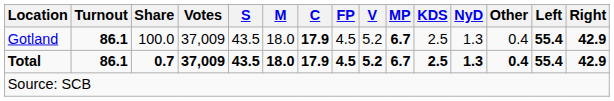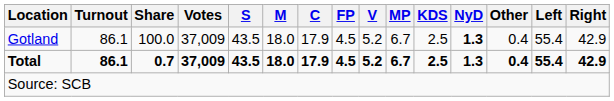(114, 38) bold -> (114, 38) normal
(315, 38) bold -> (315, 38) normal
(401, 38) bold -> (401, 38) normal
(473, 38) normal -> (473, 38) bold
(549, 38) bold -> (549, 38) normal
(592, 38) bold -> (592, 38) normal
